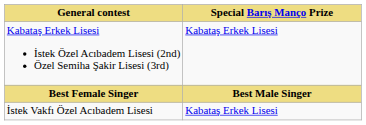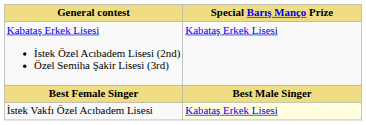(232, 111) no background -> (232, 111) lightyellow background
